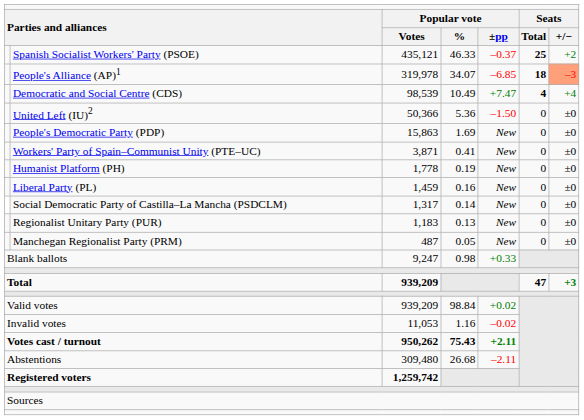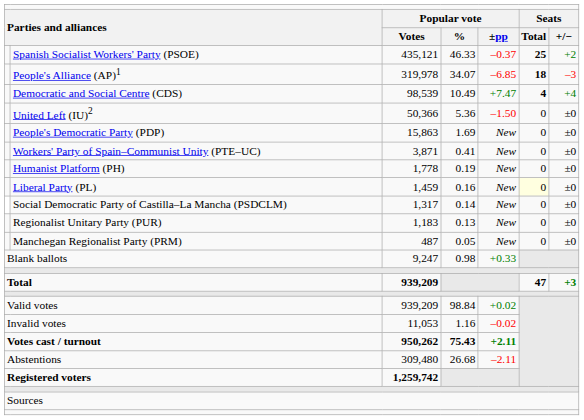(571, 74) lightsalmon background -> (571, 74) no background
(543, 187) no background -> (543, 187) lightyellow background
